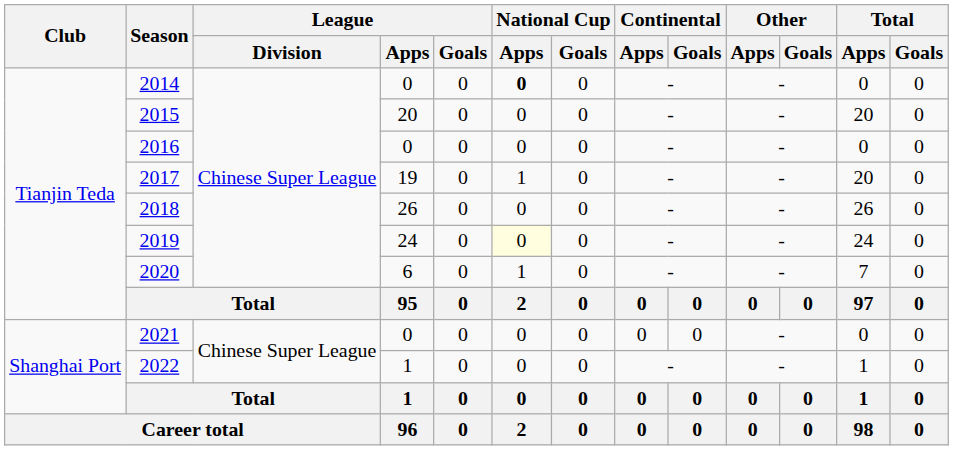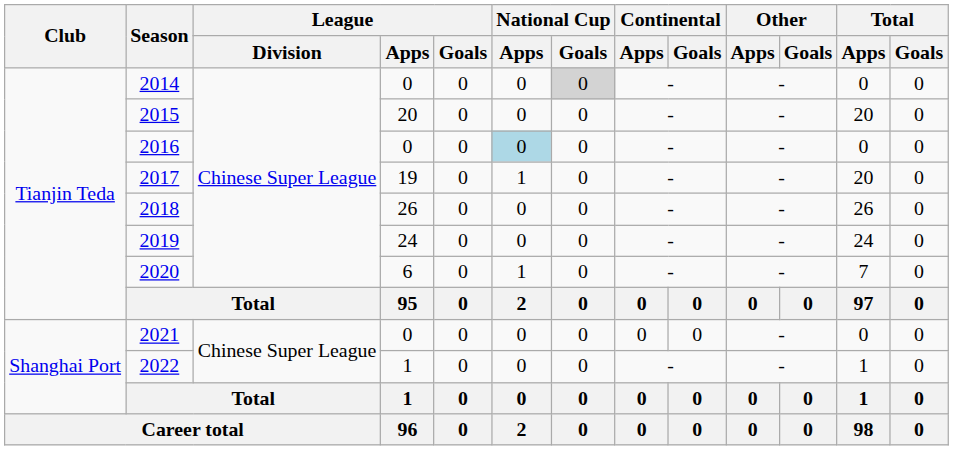(521, 83) bold -> (521, 83) normal
(583, 83) no background -> (583, 83) lightgrey background
(521, 146) no background -> (521, 146) lightblue background
(521, 240) lightyellow background -> (521, 240) no background
